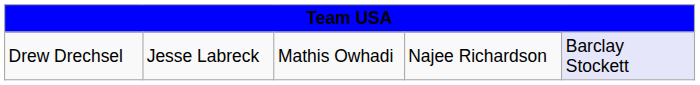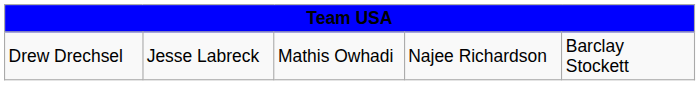(597, 55) lavender background -> (597, 55) no background
